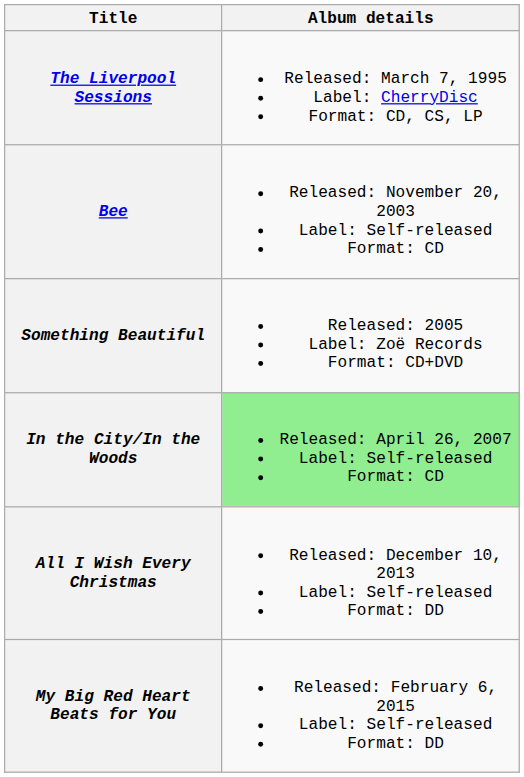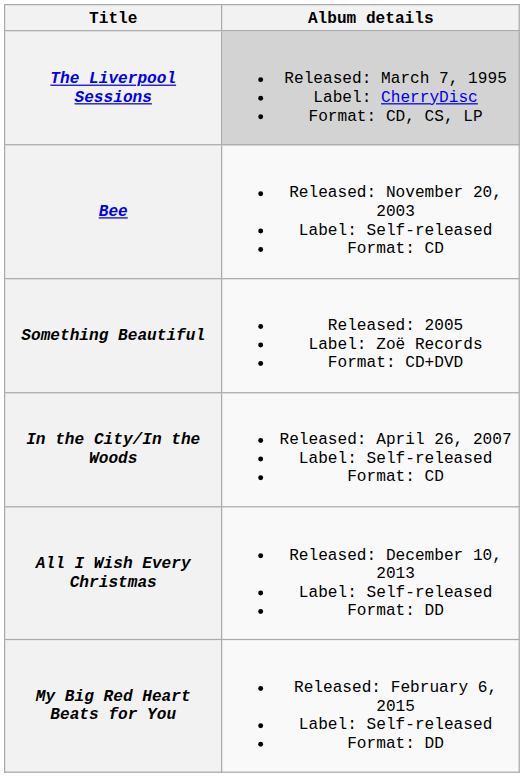(371, 97) no background -> (371, 97) lightgrey background
(371, 459) lightgreen background -> (371, 459) no background
